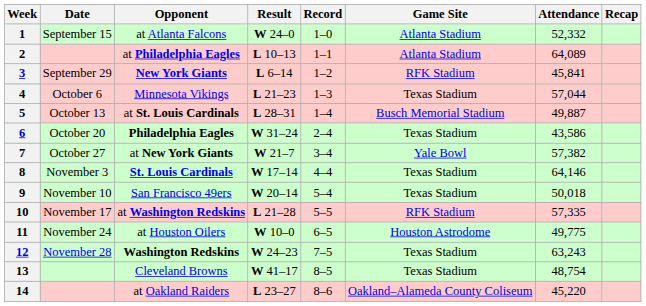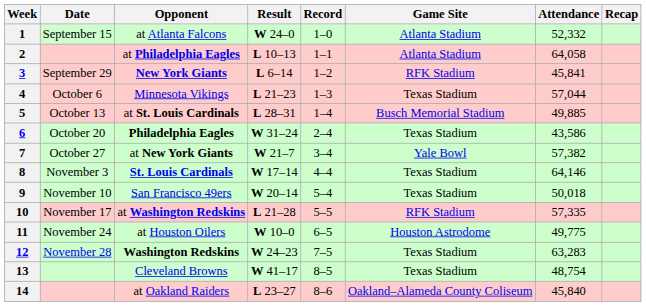(569, 53) 64,089 -> (569, 53) 64,058
(569, 113) 49,887 -> (569, 113) 49,885
(569, 251) 63,243 -> (569, 251) 63,283
(569, 291) 45,220 -> (569, 291) 45,840
